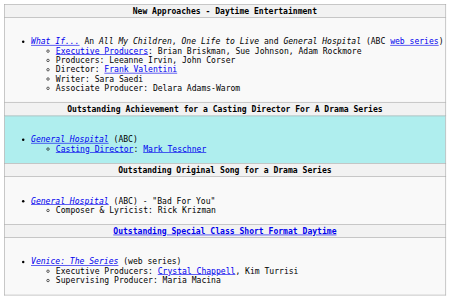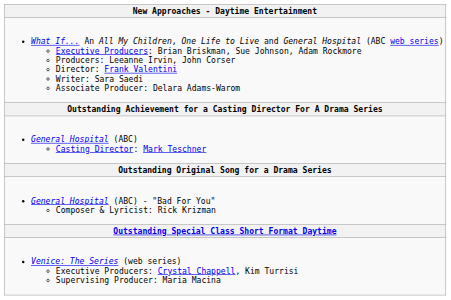(225, 144) paleturquoise background -> (225, 144) no background
